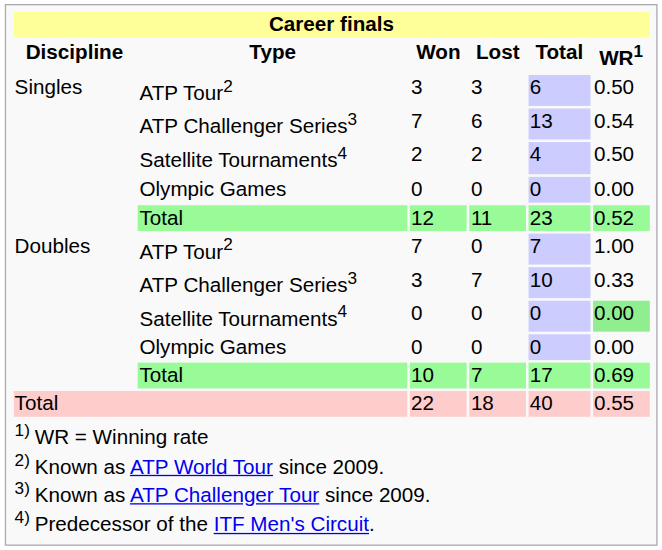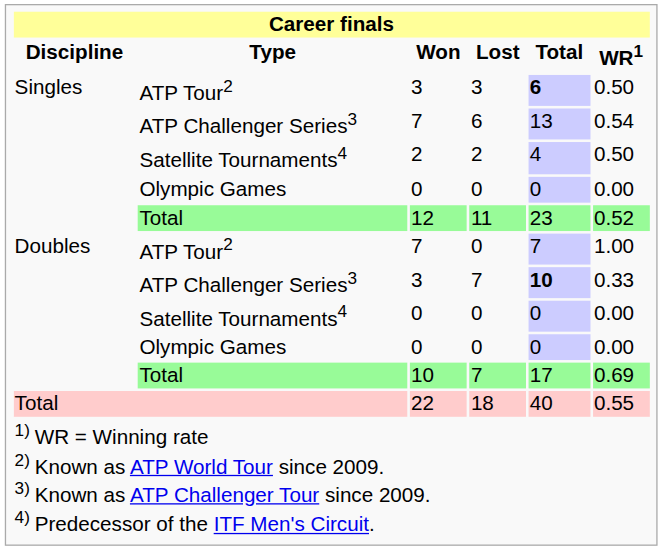(536, 87) normal -> (536, 87) bold
(541, 279) normal -> (541, 279) bold
(614, 313) lightgreen background -> (614, 313) no background
